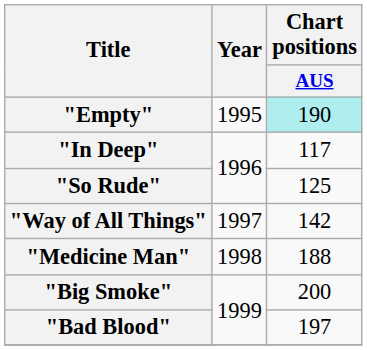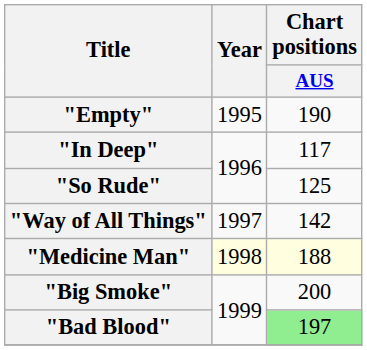(315, 114) paleturquoise background -> (315, 114) no background
(239, 256) no background -> (239, 256) lightyellow background
(315, 256) no background -> (315, 256) lightyellow background
(315, 327) no background -> (315, 327) lightgreen background
